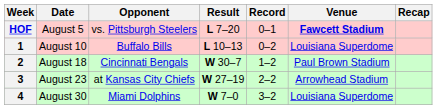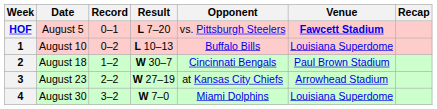columns swapped: (144, 12) <-> (267, 12)
